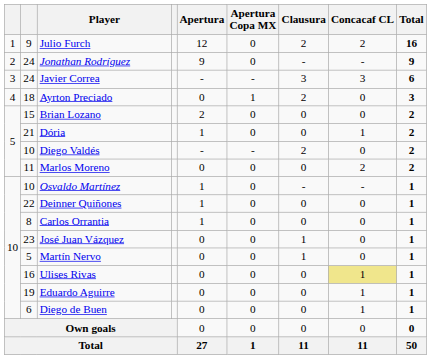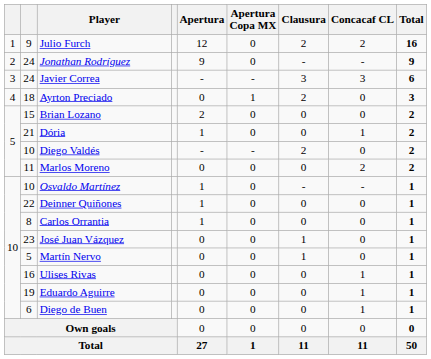(362, 274) khaki background -> (362, 274) no background
